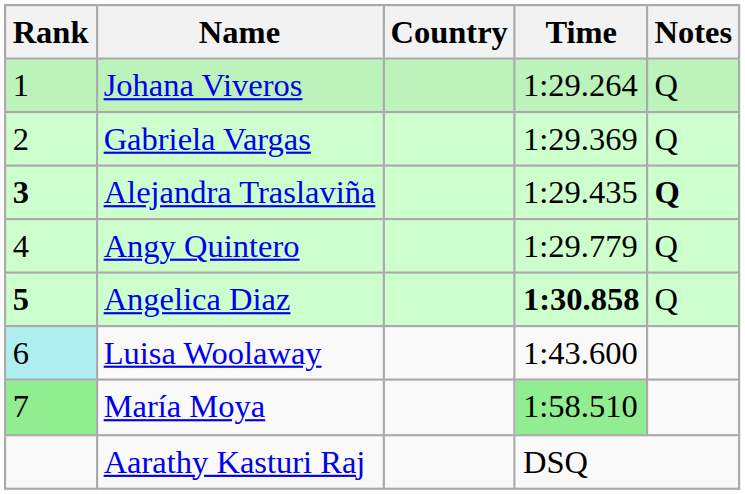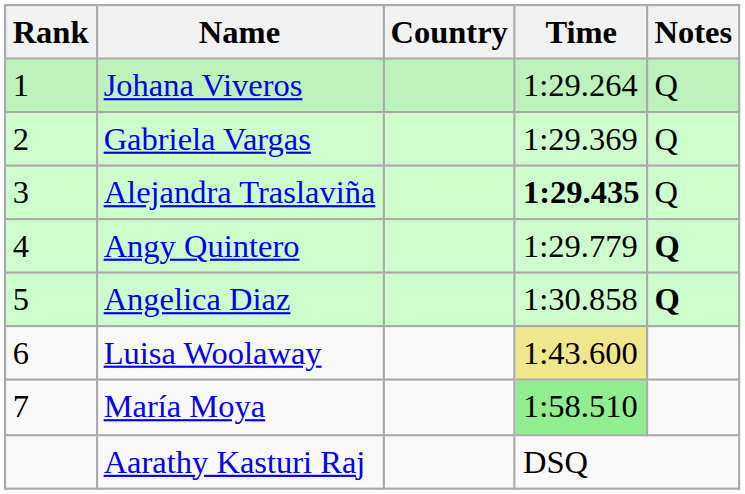(21, 192) bold -> (21, 192) normal
(580, 192) normal -> (581, 192) bold
(667, 192) bold -> (666, 192) normal
(666, 246) normal -> (667, 246) bold
(21, 299) bold -> (21, 299) normal
(581, 299) bold -> (580, 299) normal
(666, 299) normal -> (667, 299) bold
(21, 353) paleturquoise background -> (21, 353) no background
(580, 353) no background -> (580, 353) khaki background
(21, 406) lightgreen background -> (21, 406) no background
